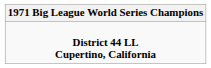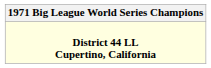(106, 48) no background -> (106, 48) lightyellow background
